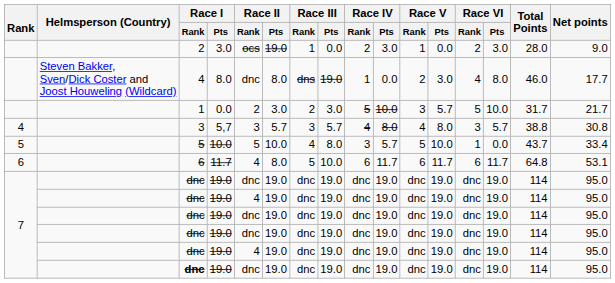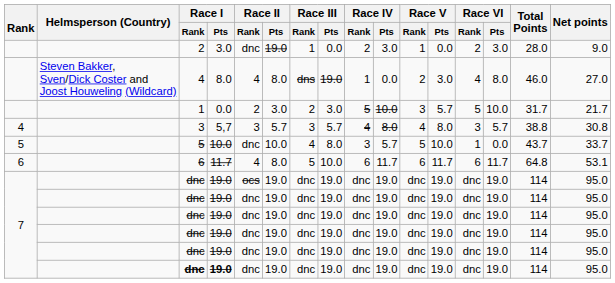(251, 49) ocs -> (251, 49) dnc
(251, 79) dnc -> (257, 79) 4
(597, 79) 17.7 -> (597, 79) 27.0
(257, 145) 5 -> (251, 145) dnc
(597, 145) 33.4 -> (597, 145) 33.7
(251, 181) dnc -> (251, 181) ocs
(257, 198) 4 -> (251, 198) dnc
(257, 252) 4 -> (251, 252) dnc
(221, 269) normal -> (221, 269) bold
